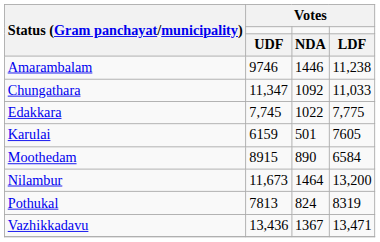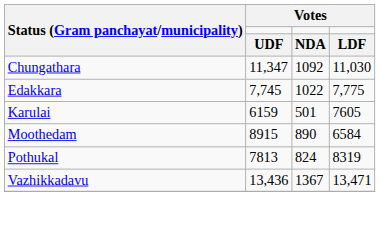- row: (50, 67)
(352, 90) 11,033 -> (352, 67) 11,030
- row: (35, 180)
